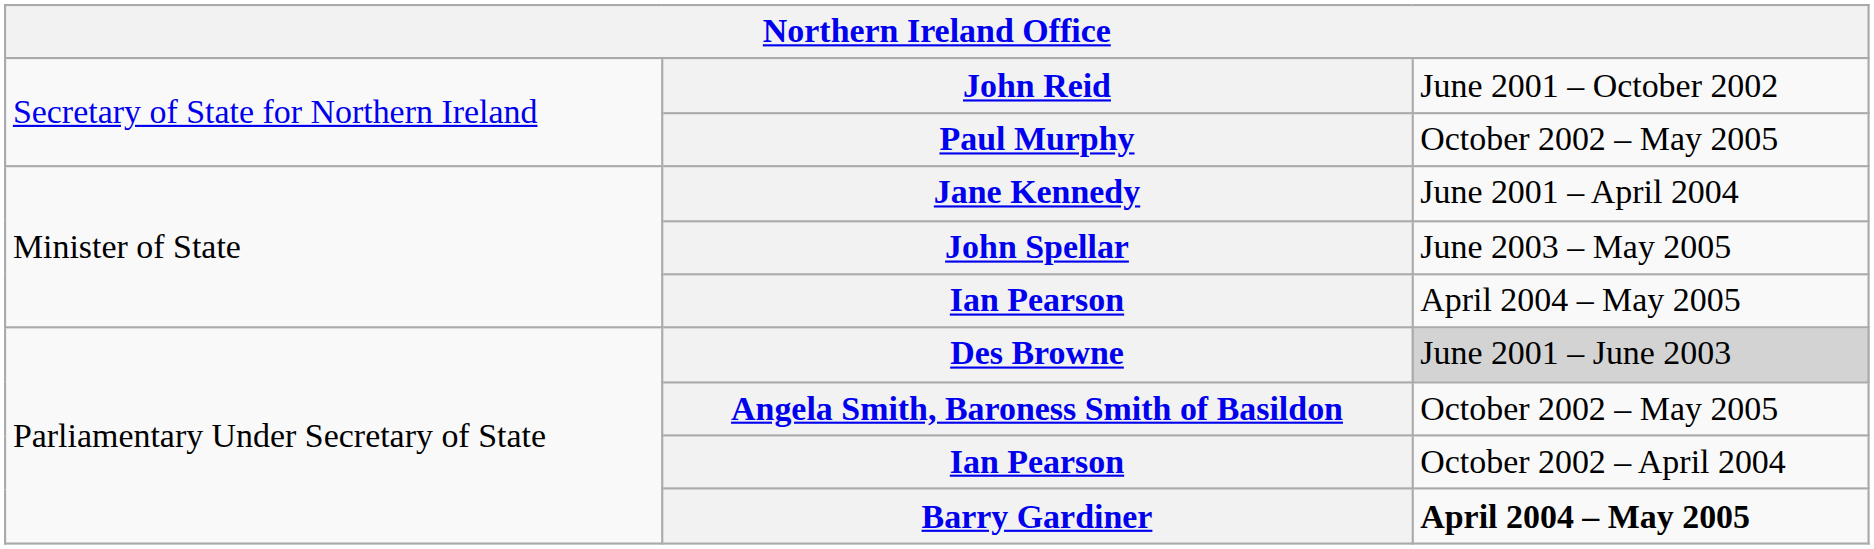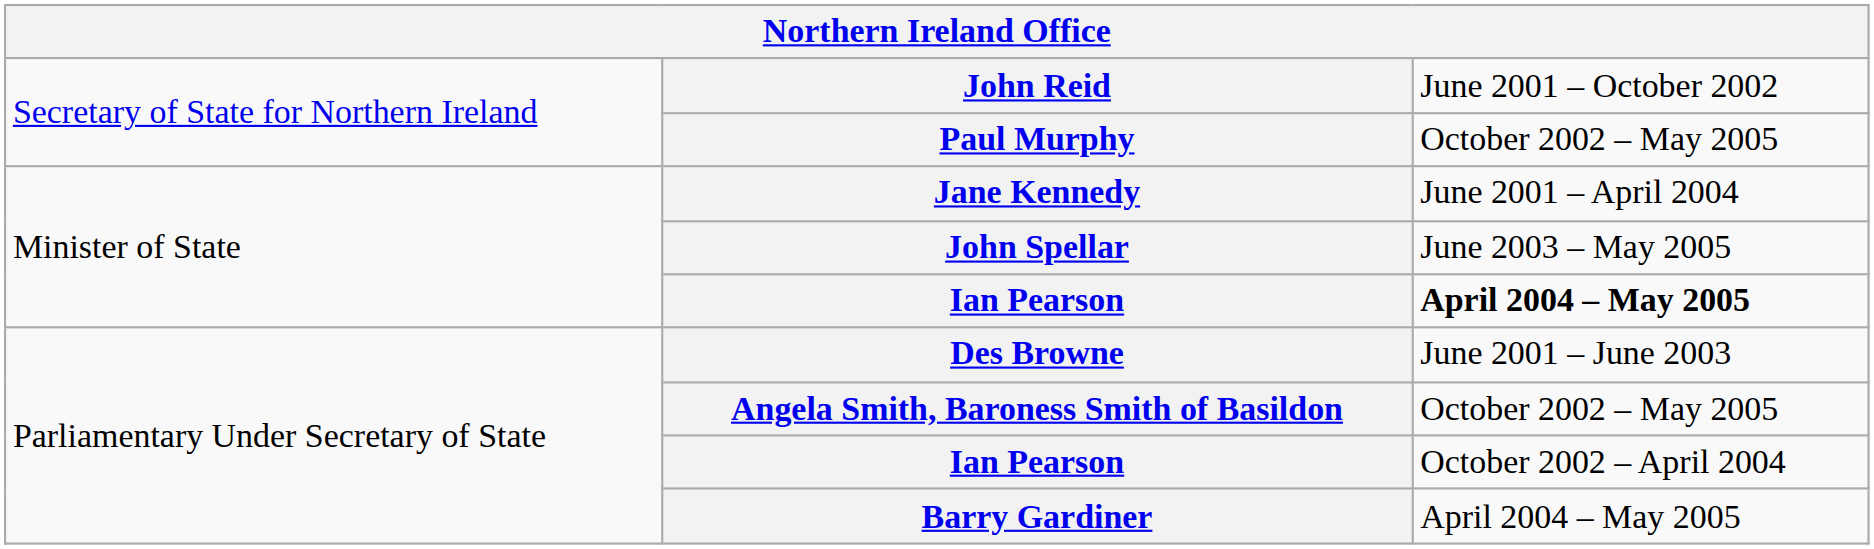(1580, 300) normal -> (1585, 300) bold
(1576, 354) lightgrey background -> (1576, 354) no background
(1585, 515) bold -> (1580, 515) normal
